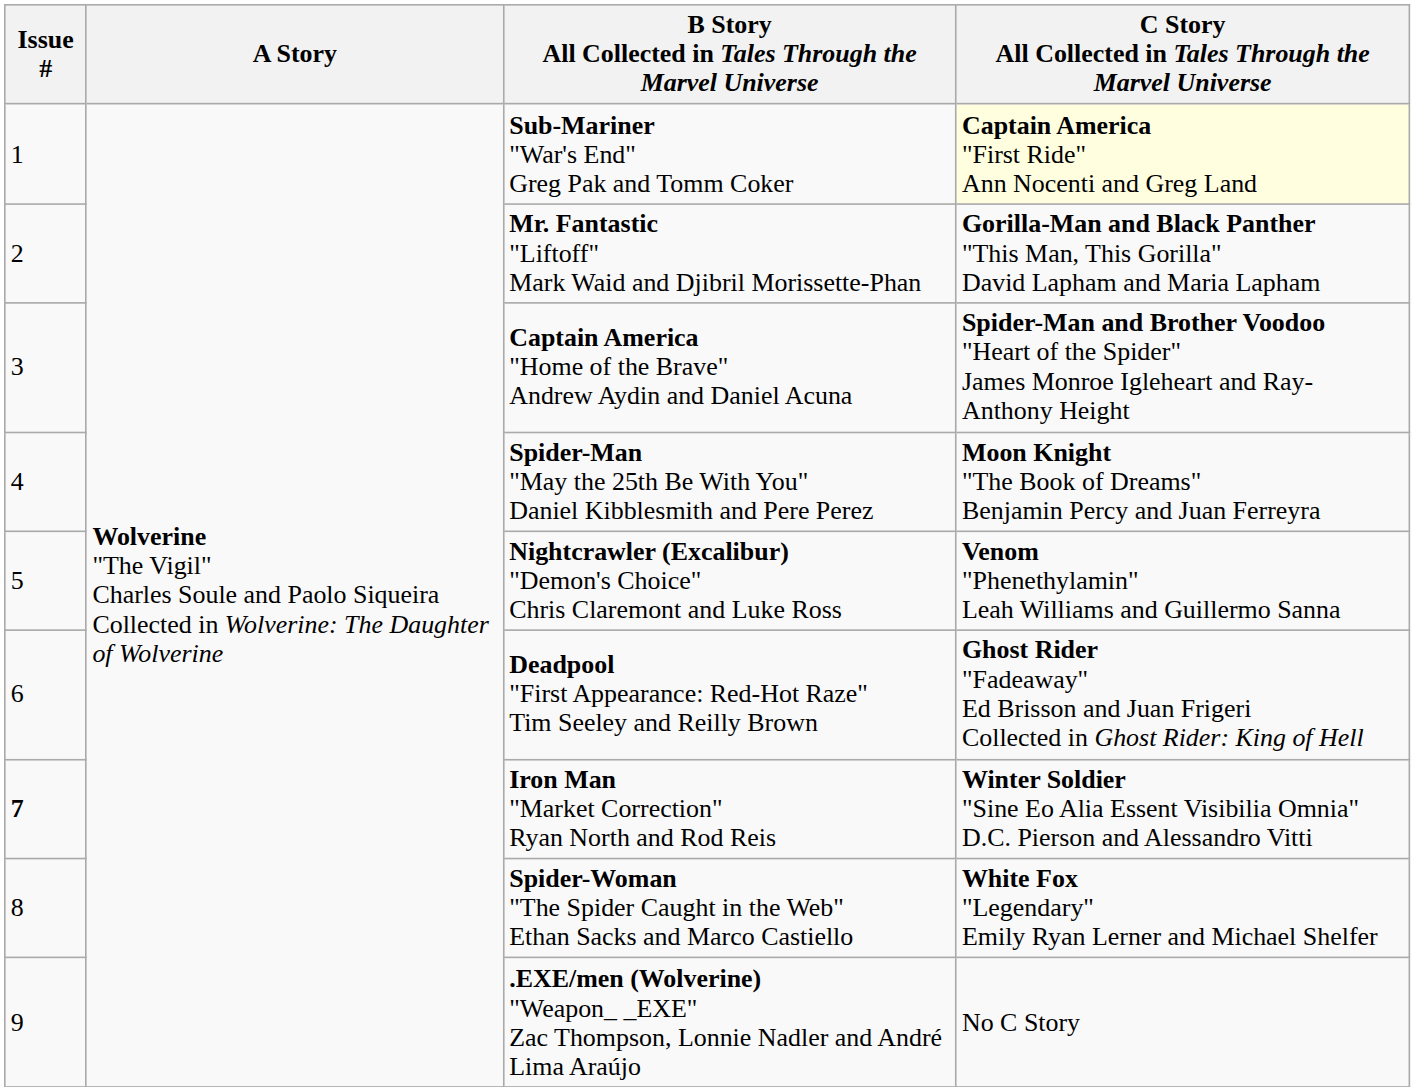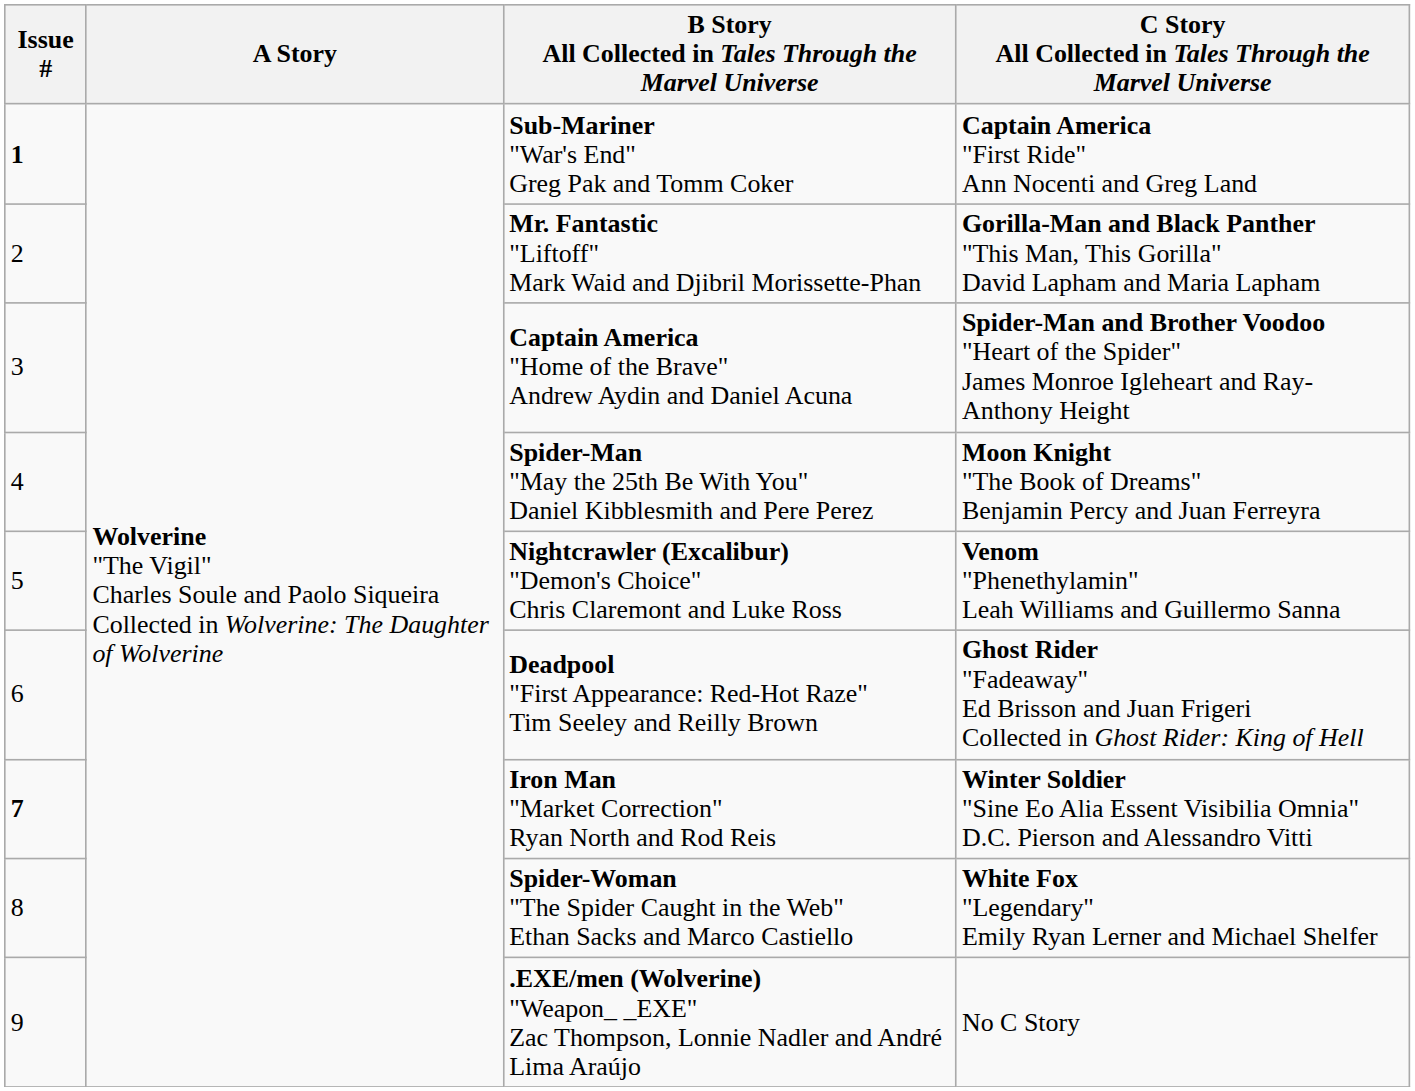(17, 153) normal -> (17, 153) bold
(1110, 153) lightyellow background -> (1110, 153) no background
